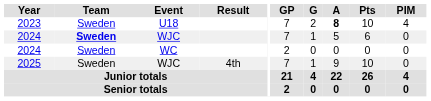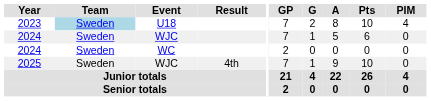(96, 23) no background -> (95, 23) lightblue background
(336, 23) bold -> (335, 23) normal
(96, 37) bold -> (95, 37) normal
